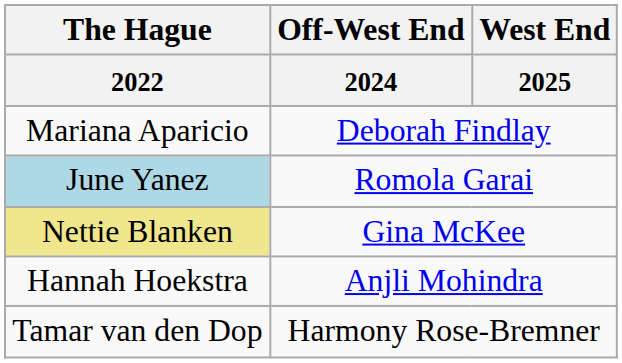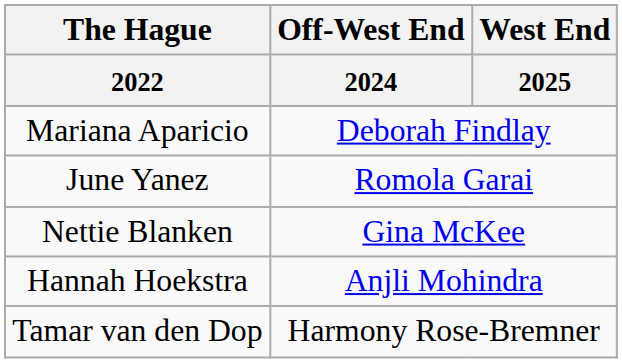(137, 180) lightblue background -> (137, 180) no background
(137, 230) khaki background -> (137, 230) no background
